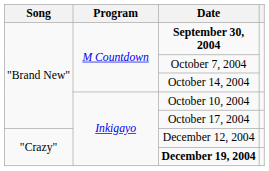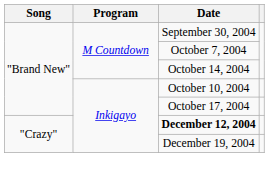(209, 38) bold -> (209, 32) normal
(209, 138) normal -> (209, 124) bold
(209, 156) bold -> (209, 143) normal
